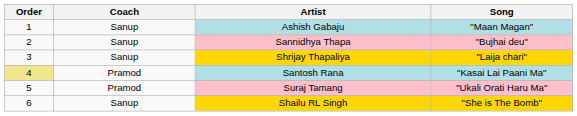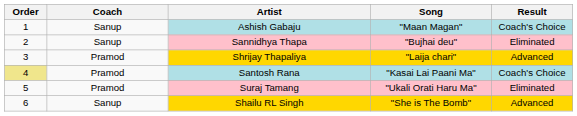+ column: (532, 12)
(124, 57) Sanup -> (108, 57) Pramod
